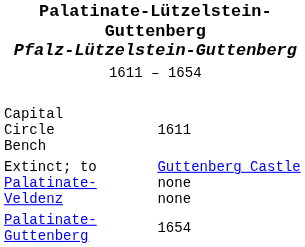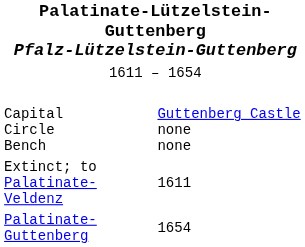(174, 130) 1611 -> (229, 130) Guttenberg Castle none none
(229, 183) Guttenberg Castle none none -> (174, 183) 1611
